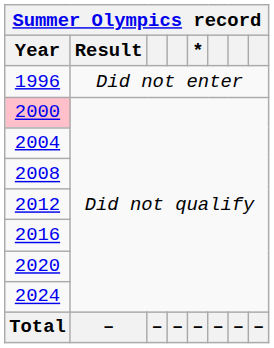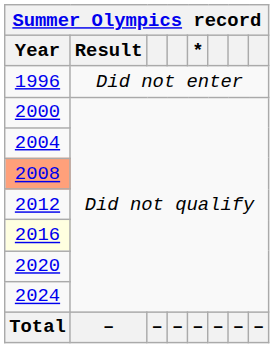(37, 112) pink background -> (37, 112) no background
(37, 174) no background -> (37, 174) lightsalmon background
(37, 235) no background -> (37, 235) lightyellow background
